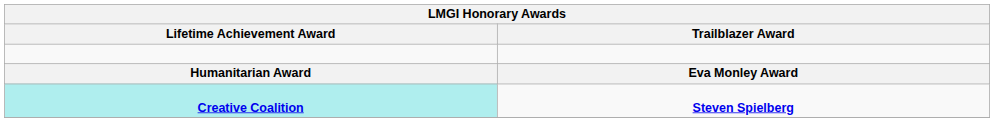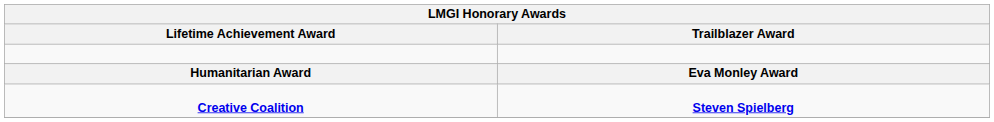(251, 107) paleturquoise background -> (251, 107) no background
